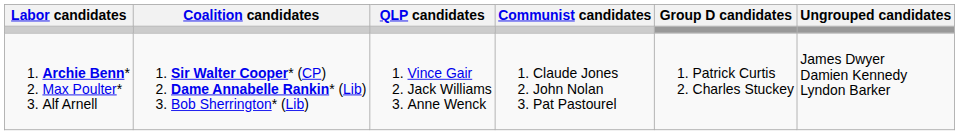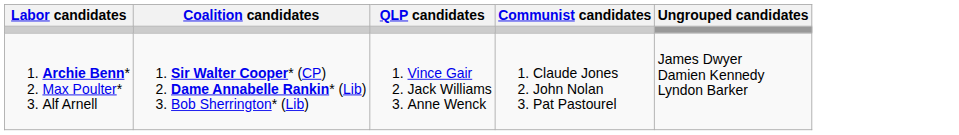- column: (726, 15)
